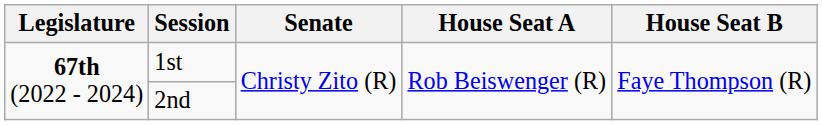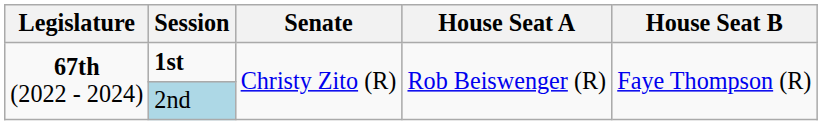(168, 61) normal -> (169, 61) bold
(172, 100) no background -> (172, 100) lightblue background
